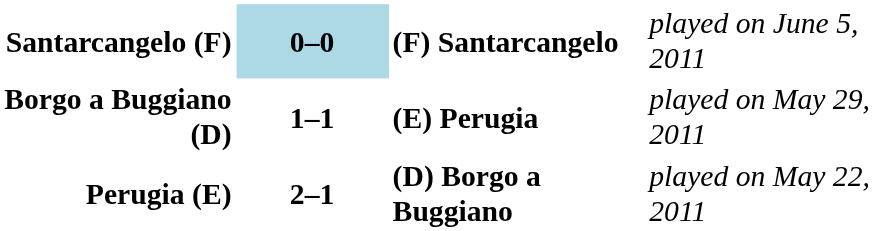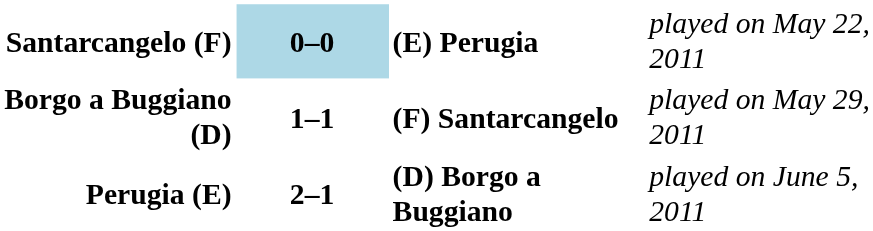(506, 40) (F) Santarcangelo -> (465, 40) (E) Perugia
(754, 40) played on June 5, 2011 -> (760, 40) played on May 22, 2011
(465, 117) (E) Perugia -> (506, 117) (F) Santarcangelo
(760, 193) played on May 22, 2011 -> (754, 193) played on June 5, 2011
